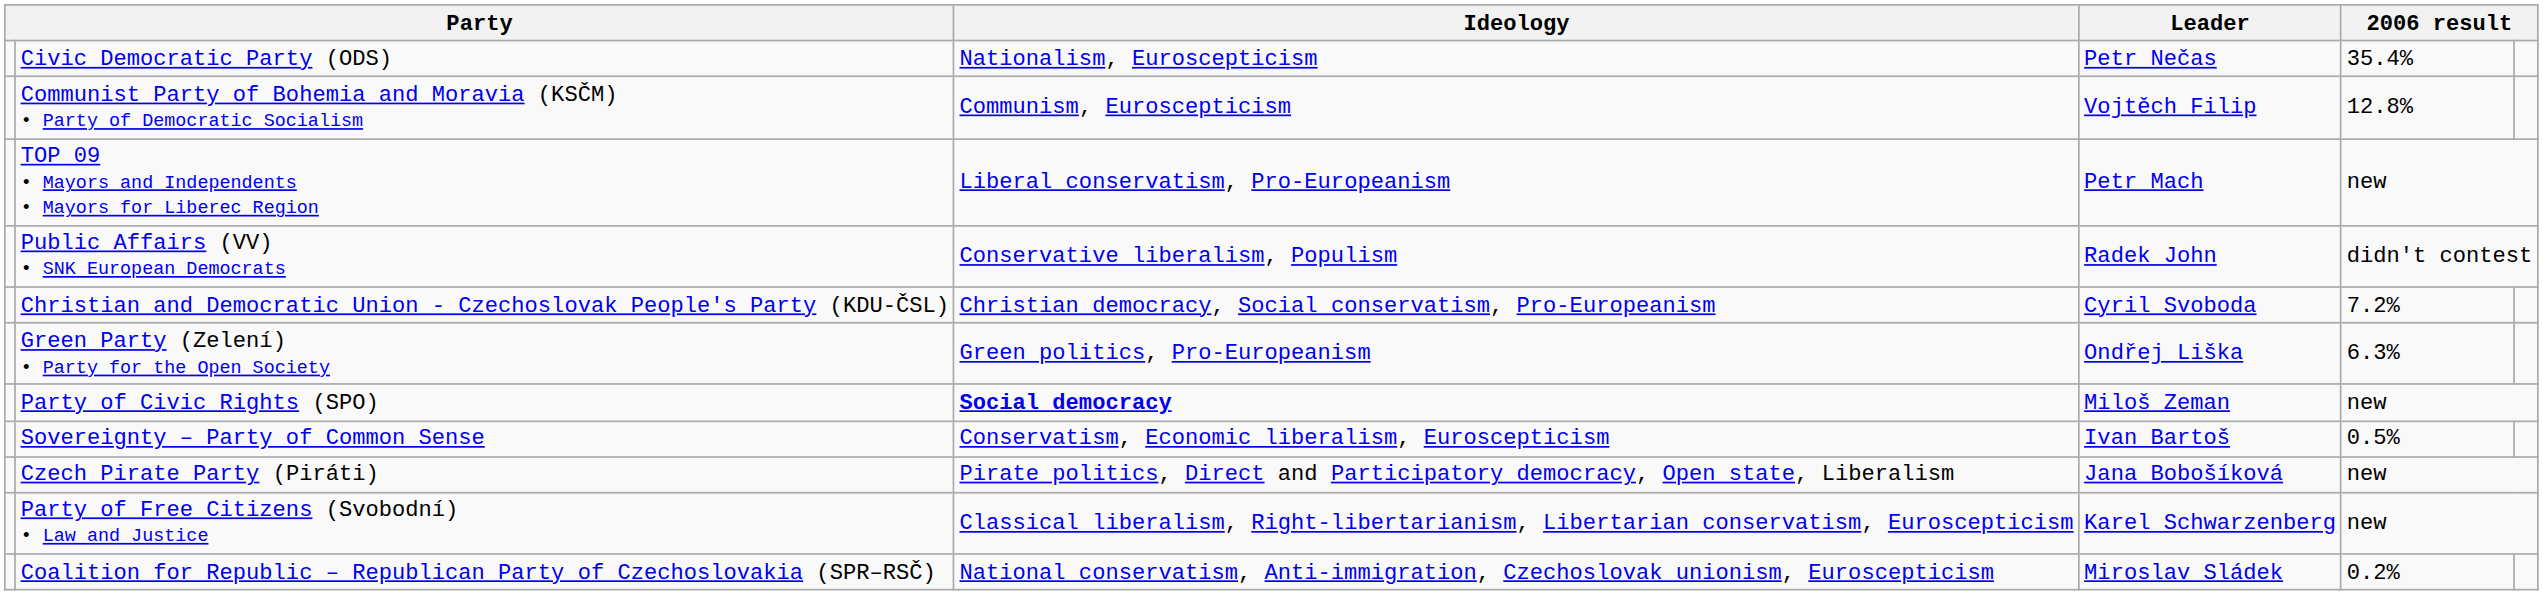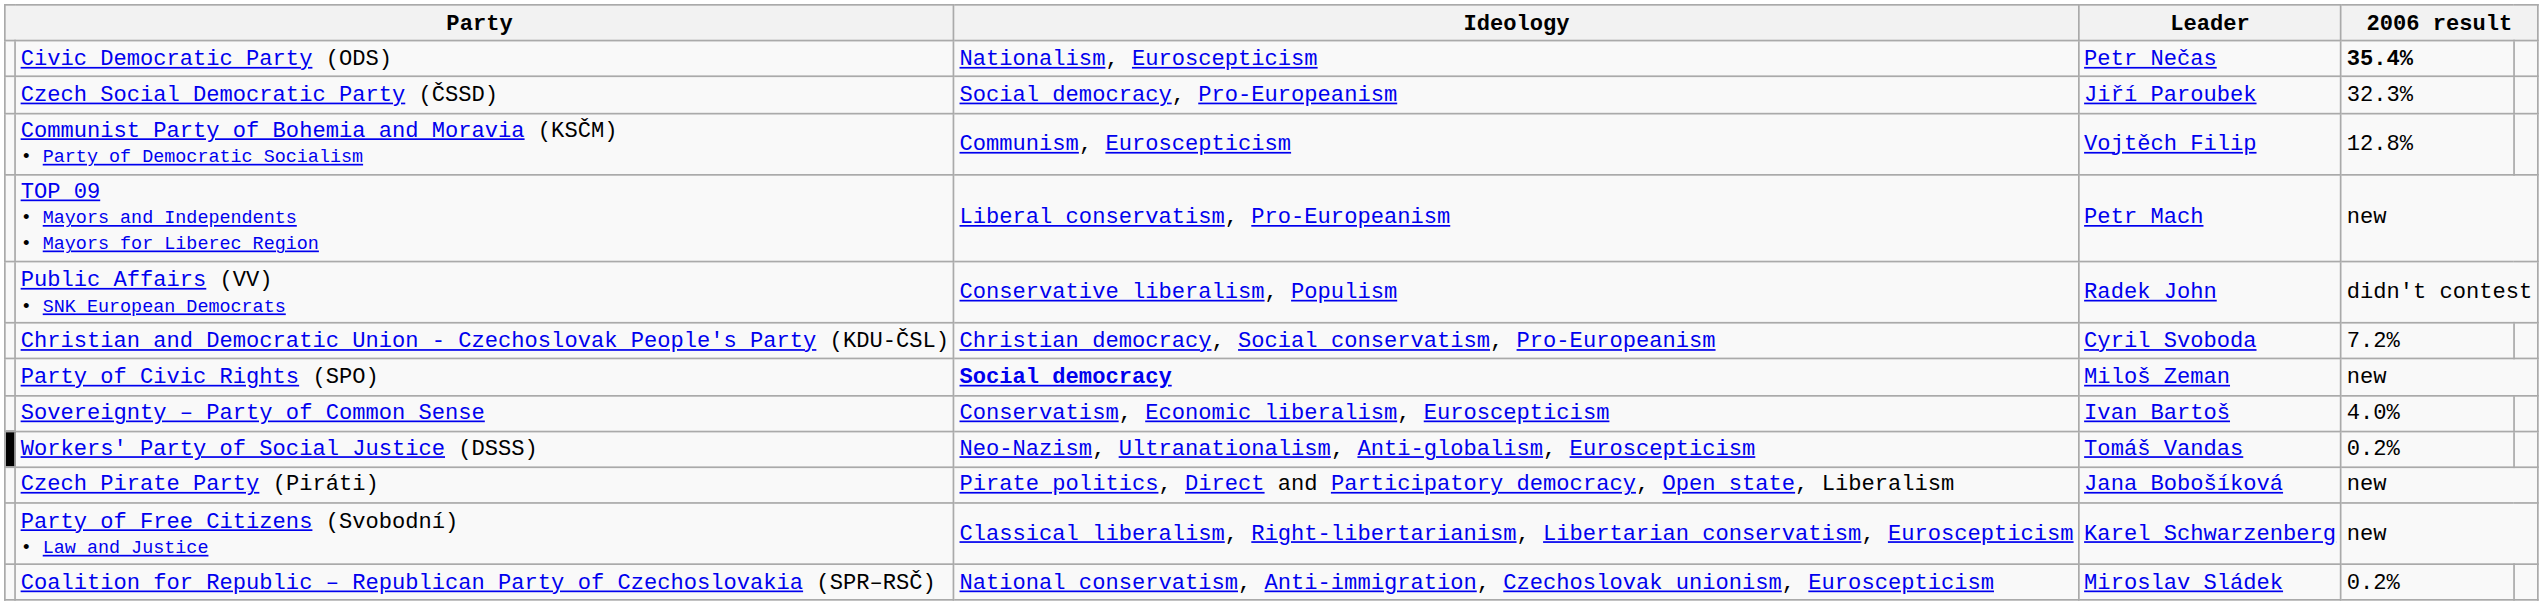(2380, 59) normal -> (2380, 59) bold
+ row: (259, 95)
- row: (175, 353)
(2373, 439) 0.5% -> (2373, 413) 4.0%
+ row: (279, 449)
